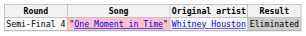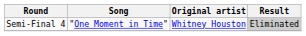(119, 24) pink background -> (119, 24) no background
